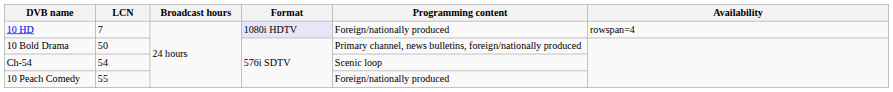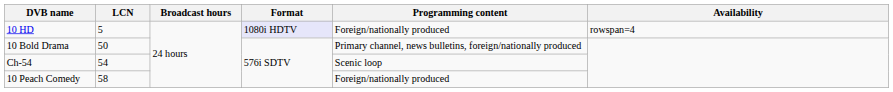(100, 29) 7 -> (100, 29) 5
(103, 79) 55 -> (103, 79) 58
